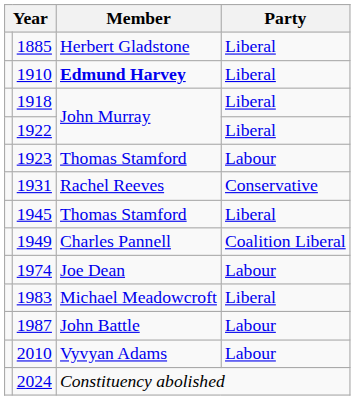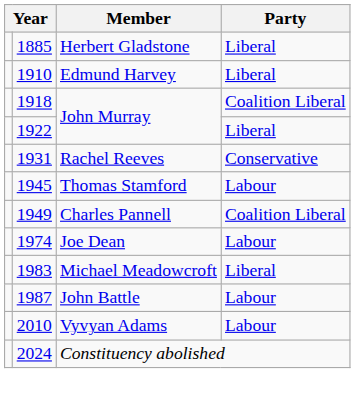(123, 74) bold -> (118, 74) normal
(250, 102) Liberal -> (285, 102) Coalition Liberal
- row: (34, 158)
(250, 213) Liberal -> (250, 185) Labour
